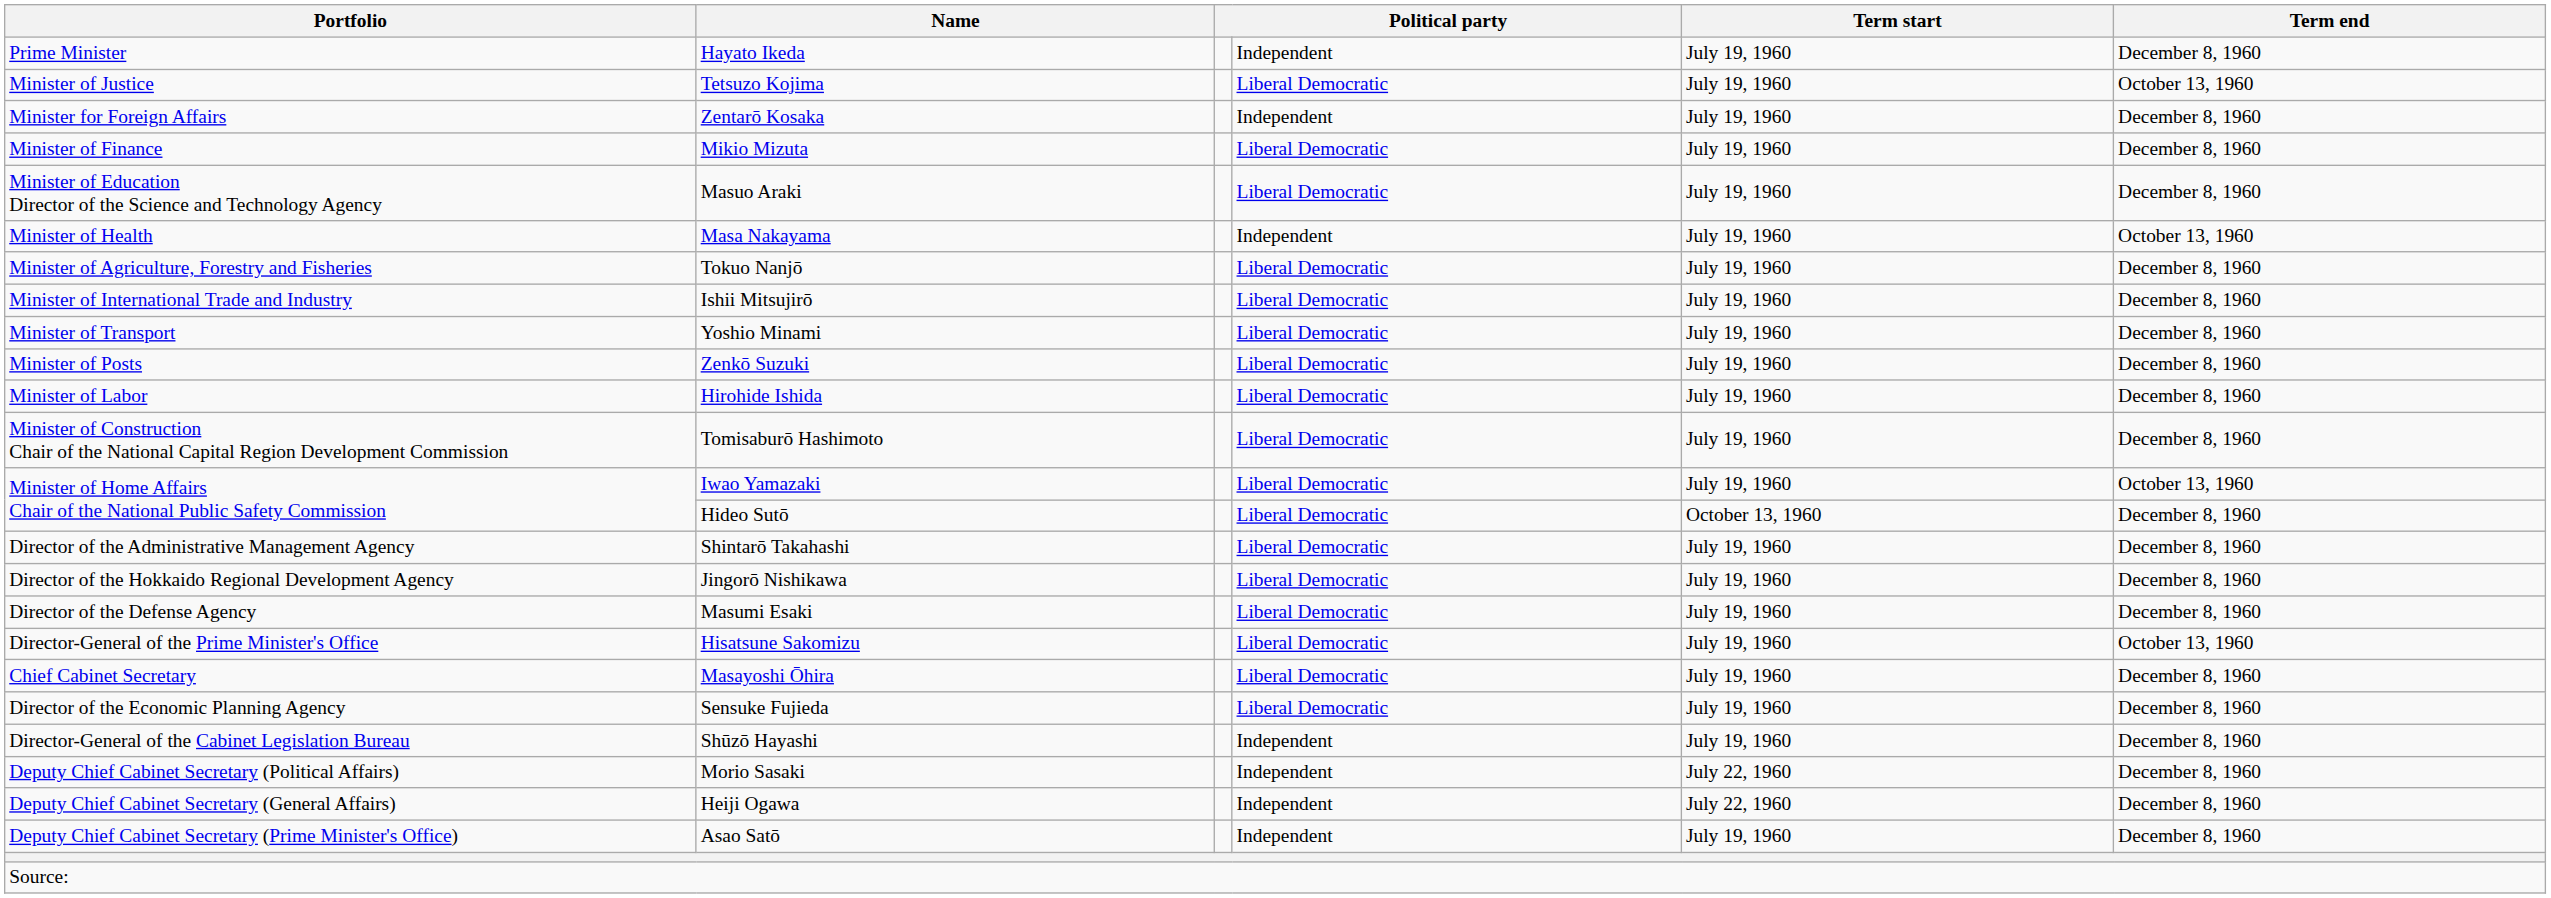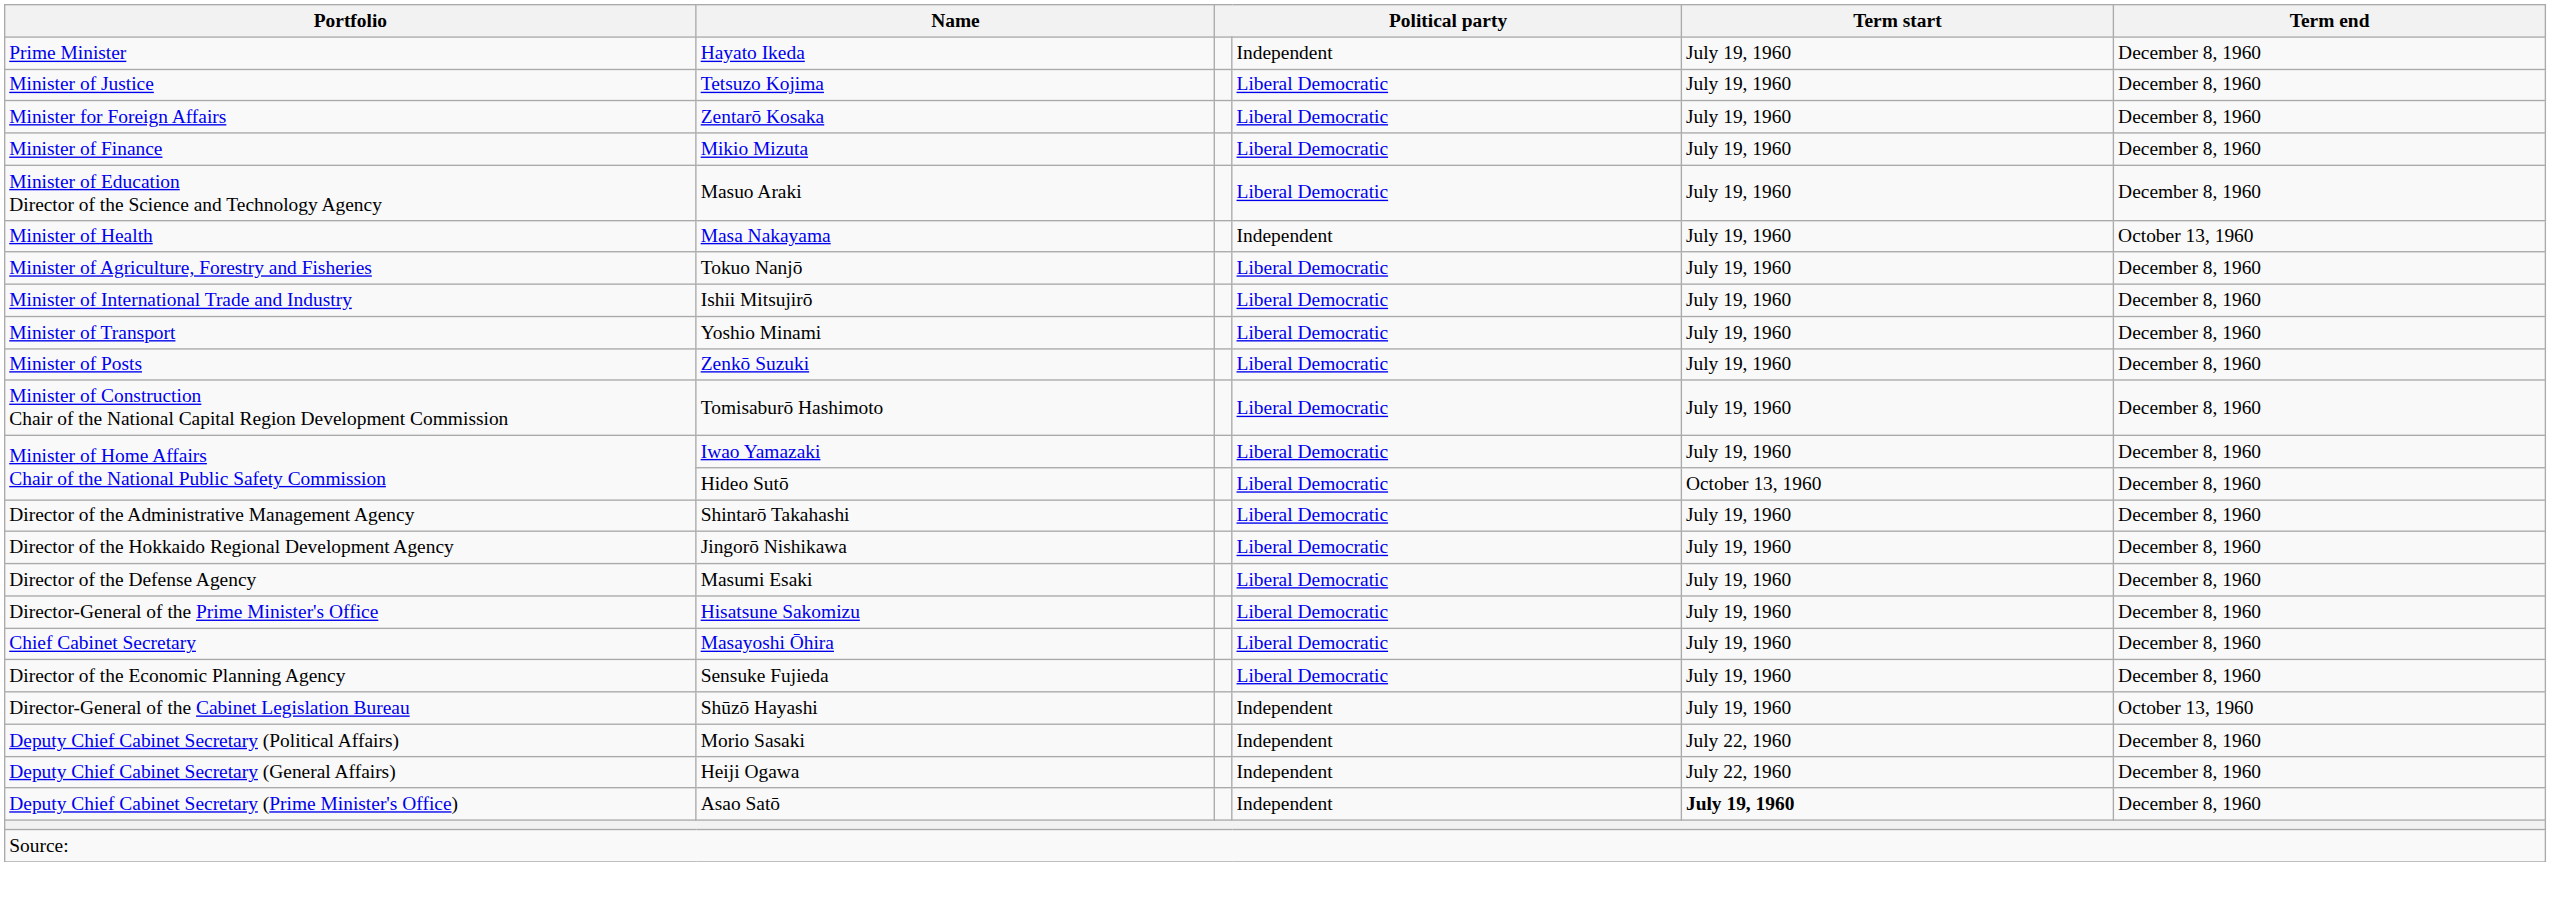(2186, 85) October 13, 1960 -> (2190, 85) December 8, 1960
(1285, 117) Independent -> (1312, 117) Liberal Democratic
- row: (761, 396)
(2186, 483) October 13, 1960 -> (2190, 451) December 8, 1960
(2186, 643) October 13, 1960 -> (2190, 611) December 8, 1960
(2190, 740) December 8, 1960 -> (2186, 708) October 13, 1960
(1739, 836) normal -> (1740, 804) bold
